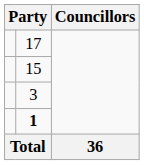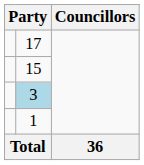(33, 95) no background -> (33, 95) lightblue background
(33, 120) bold -> (33, 120) normal
